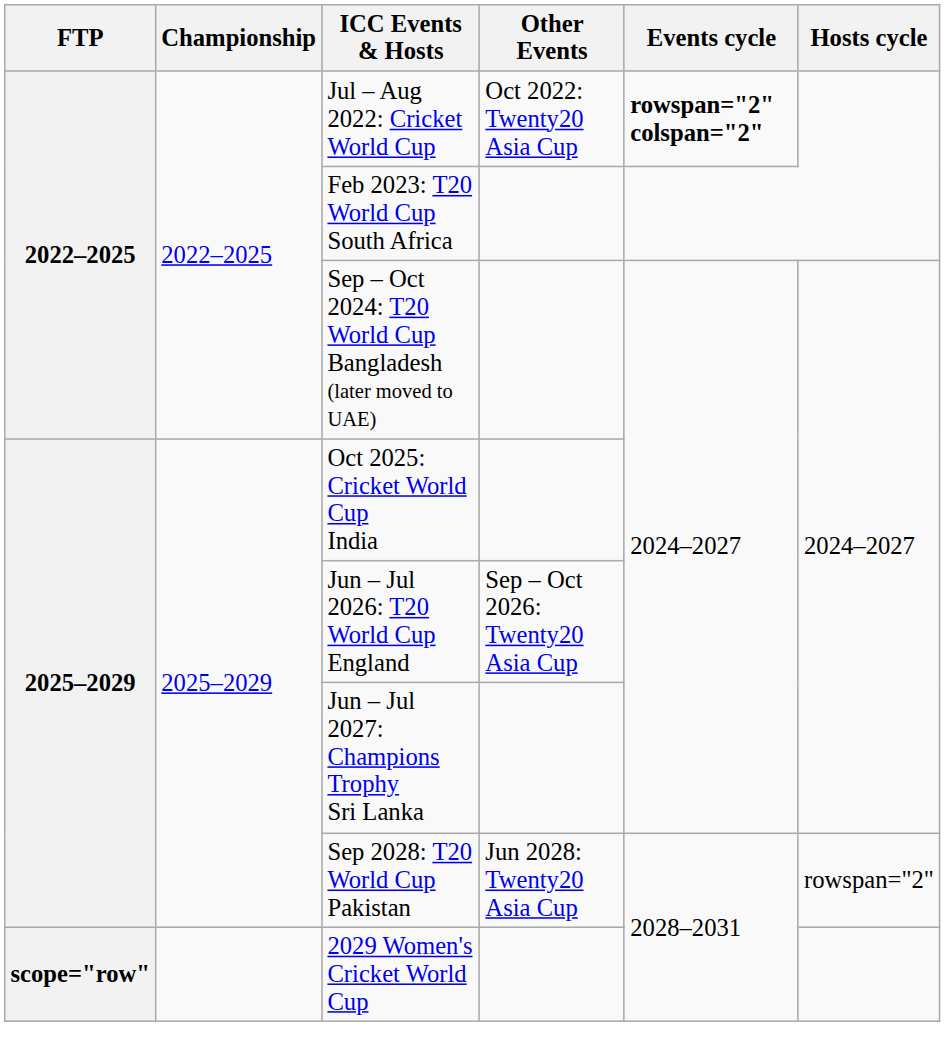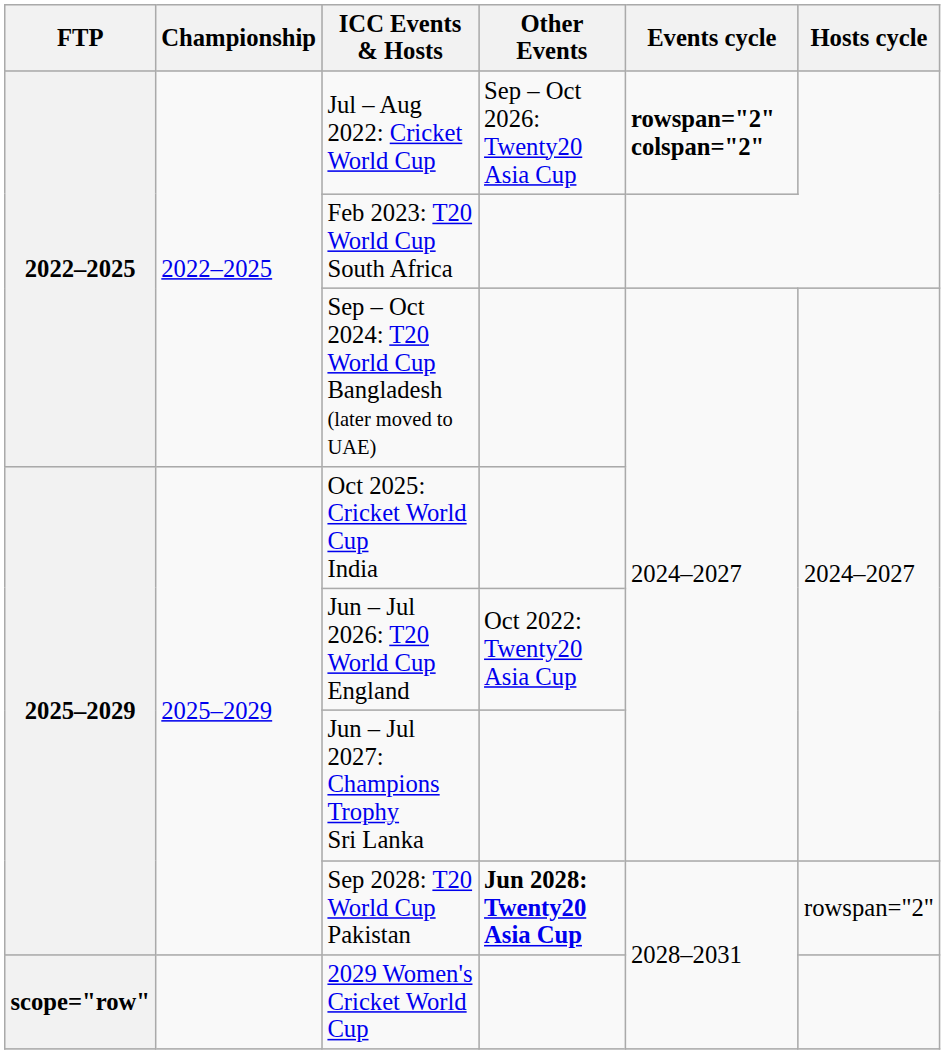(534, 118) Oct 2022: Twenty20 Asia Cup -> (533, 132) Sep – Oct 2026: Twenty20 Asia Cup
(534, 621) Sep – Oct 2026: Twenty20 Asia Cup -> (533, 649) Oct 2022: Twenty20 Asia Cup
(534, 879) normal -> (536, 907) bold
